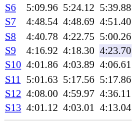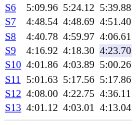(79, 36) 4:22.75 -> (79, 36) 4:59.97
(115, 36) 5:00.26 -> (115, 36) 4:06.61
(115, 65) 4:06.61 -> (115, 65) 5:00.26
(79, 93) 4:59.97 -> (79, 93) 4:22.75
